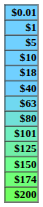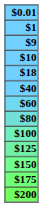(31, 42) $5 -> (31, 42) $9
(28, 103) $63 -> (28, 103) $60
(25, 133) $101 -> (25, 133) $100
(25, 179) $174 -> (25, 179) $175
